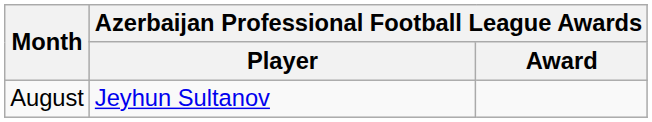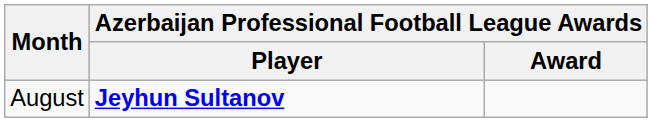(182, 98) normal -> (190, 98) bold
